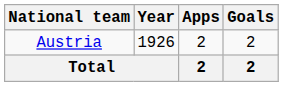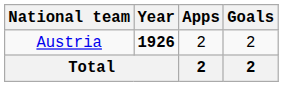(156, 43) normal -> (156, 43) bold
